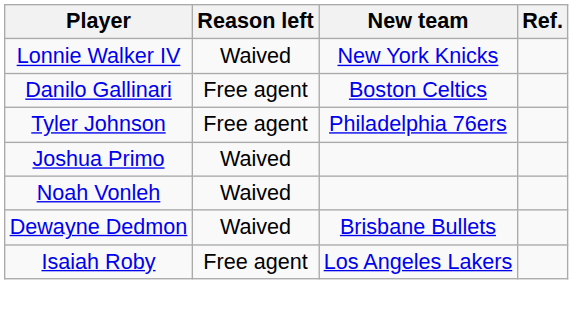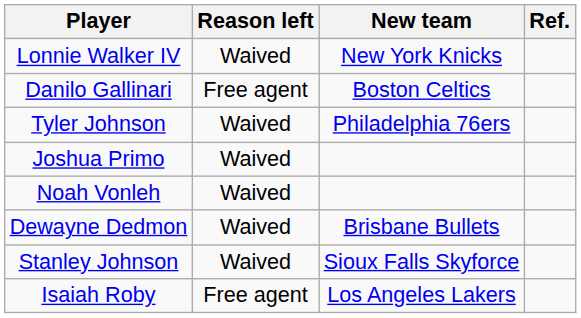(256, 124) Free agent -> (256, 124) Waived
+ row: (99, 261)
